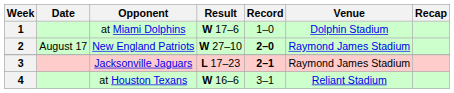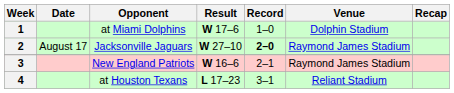(143, 47) New England Patriots -> (143, 47) Jacksonville Jaguars
(143, 63) Jacksonville Jaguars -> (143, 63) New England Patriots
(221, 63) L 17–23 -> (221, 63) W 16–6
(265, 63) bold -> (265, 63) normal
(221, 80) W 16–6 -> (221, 80) L 17–23
